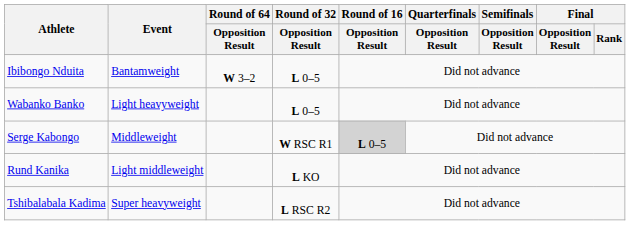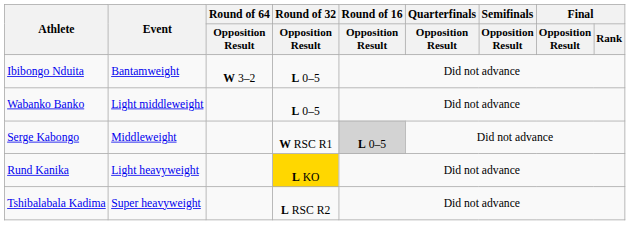(155, 104) Light heavyweight -> (157, 104) Light middleweight
(157, 170) Light middleweight -> (155, 170) Light heavyweight
(306, 177) no background -> (306, 177) gold background
